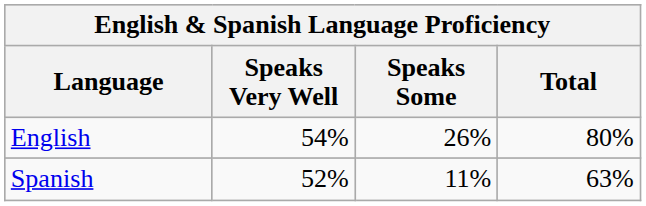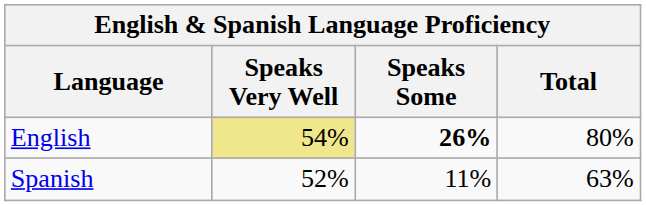(325, 137) no background -> (325, 137) khaki background
(467, 137) normal -> (465, 137) bold
